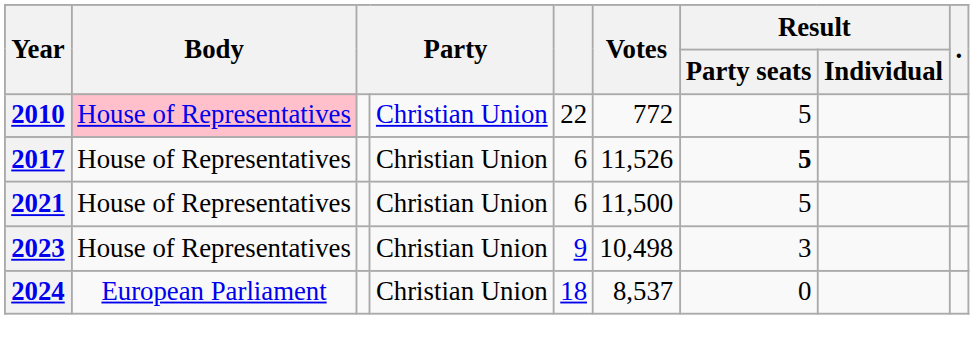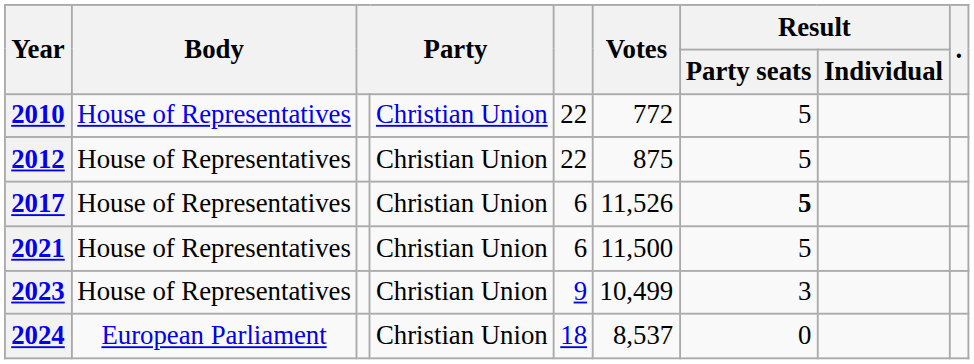(214, 115) pink background -> (214, 115) no background
+ row: (38, 159)
(636, 247) 10,498 -> (636, 292) 10,499
